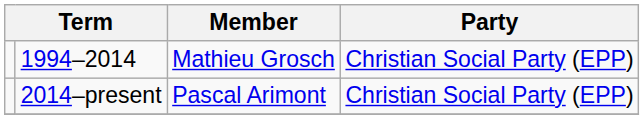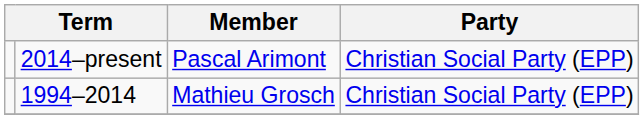rows swapped: (78, 59) <-> (91, 95)
